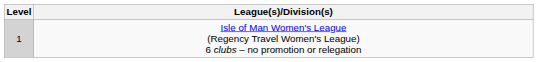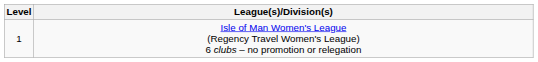(19, 38) lightgrey background -> (19, 38) no background
